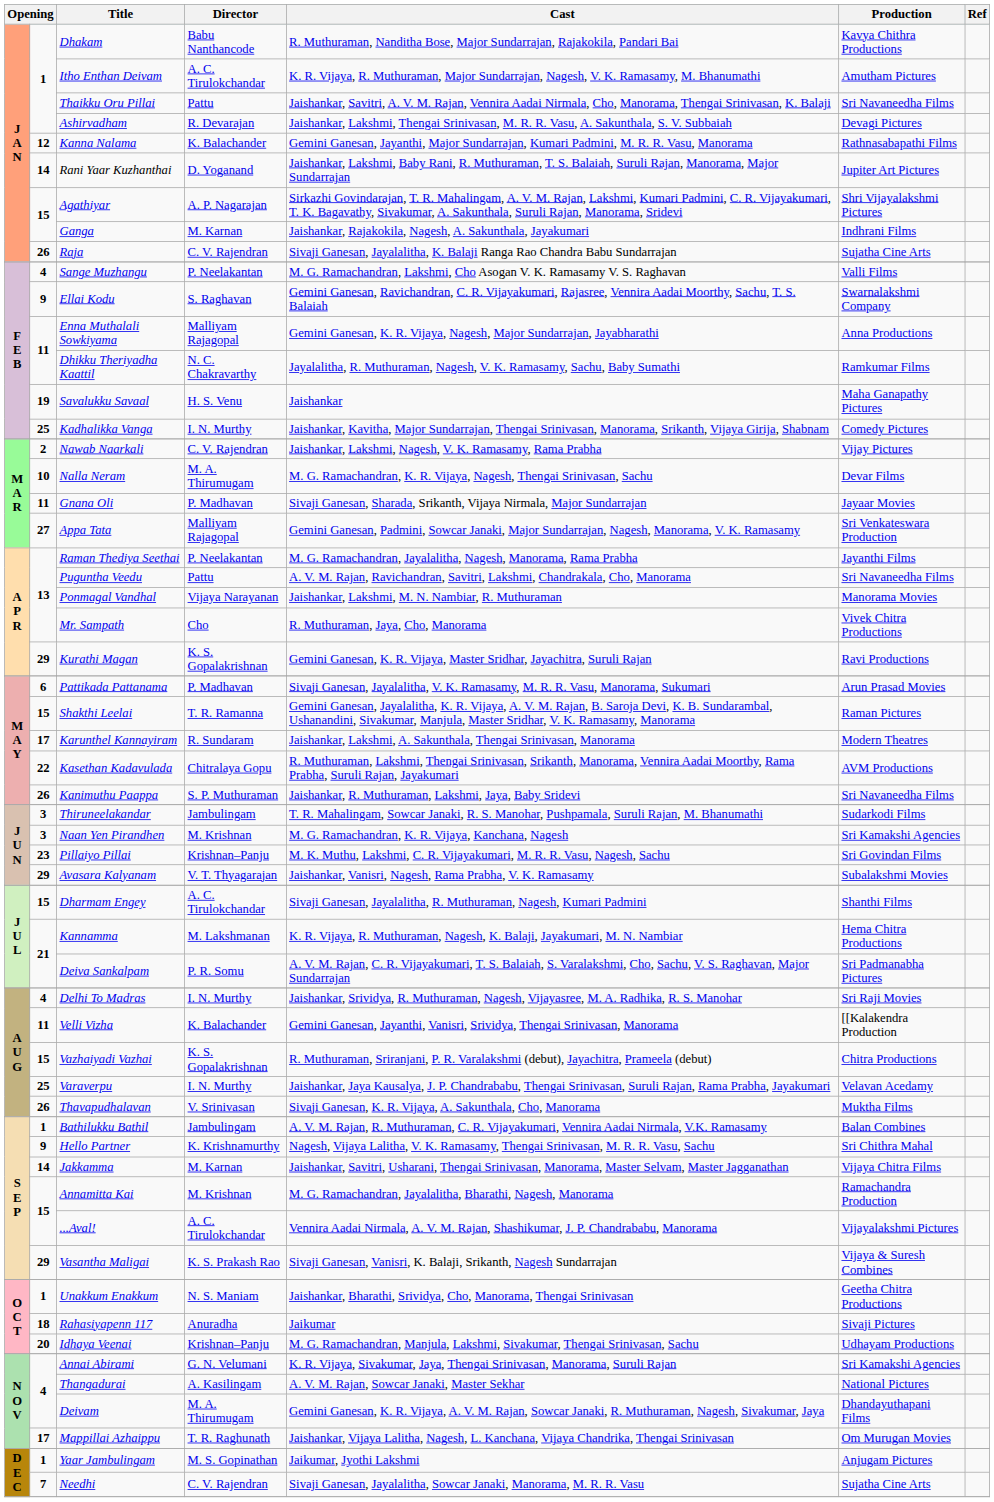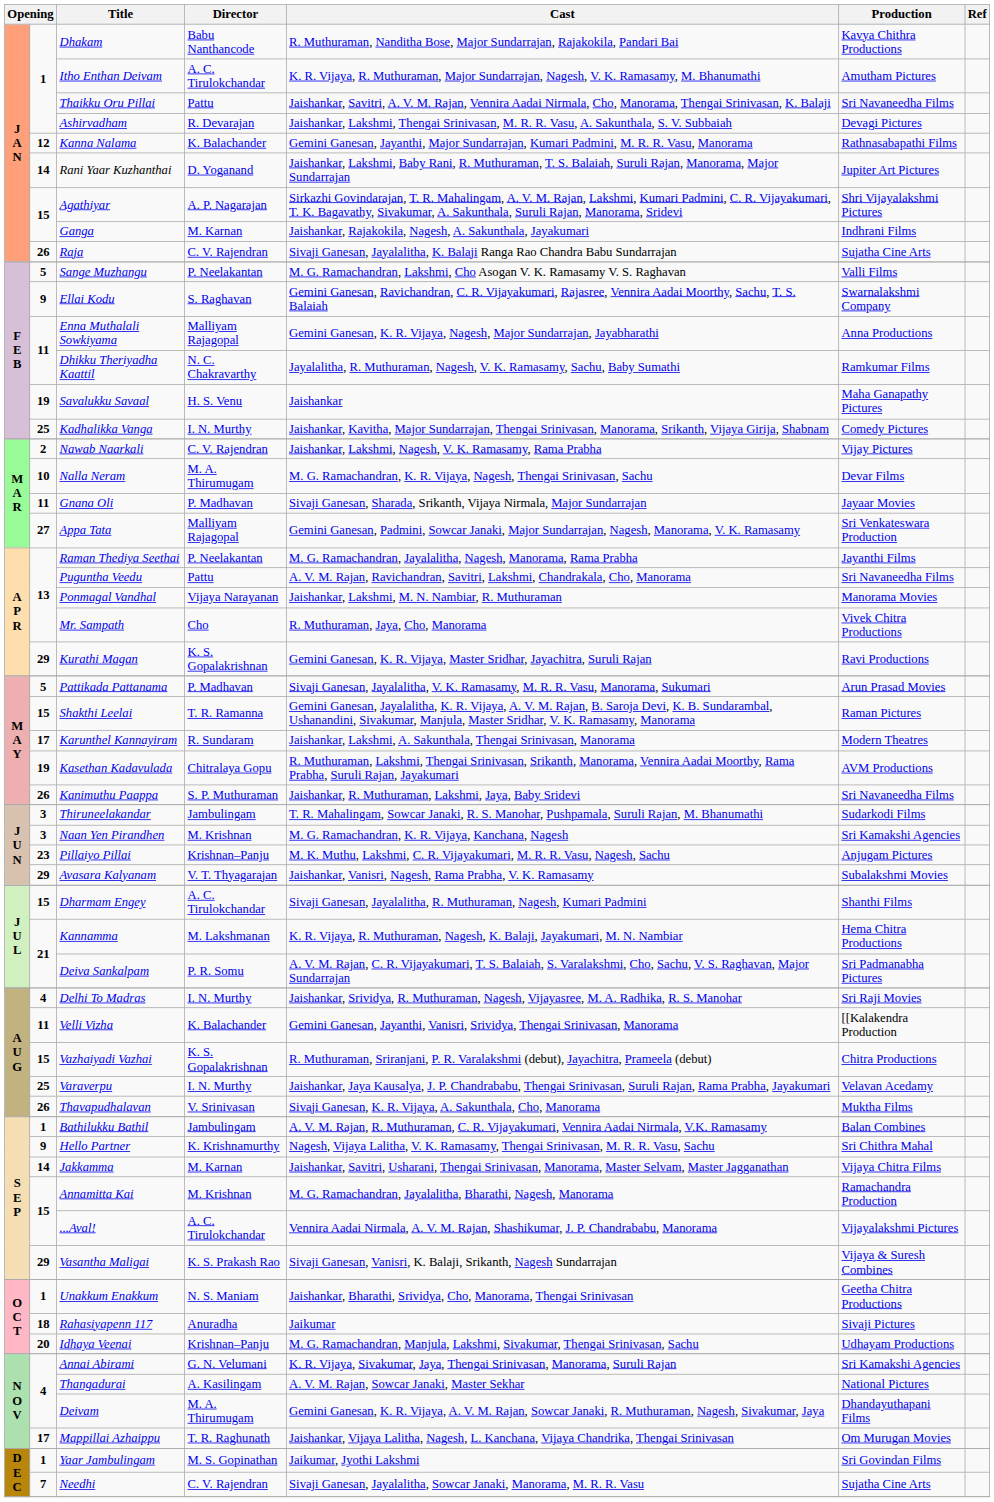(43, 271) 4 -> (43, 271) 5
(43, 686) 6 -> (43, 686) 5
(43, 767) 22 -> (43, 767) 19
(891, 855) Sri Govindan Films -> (887, 855) Anjugam Pictures
(887, 1460) Anjugam Pictures -> (891, 1460) Sri Govindan Films
